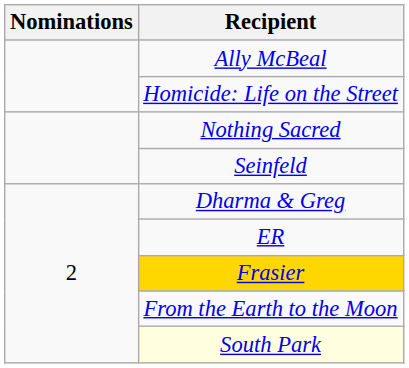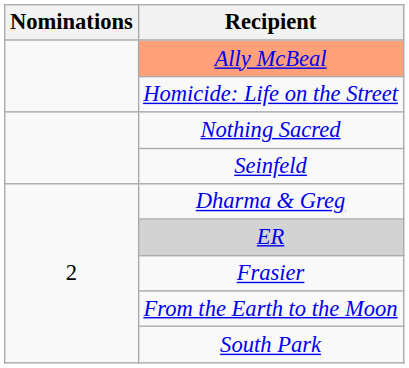(271, 58) no background -> (271, 58) lightsalmon background
(271, 237) no background -> (271, 237) lightgrey background
(271, 272) gold background -> (271, 272) no background
(271, 344) lightyellow background -> (271, 344) no background
